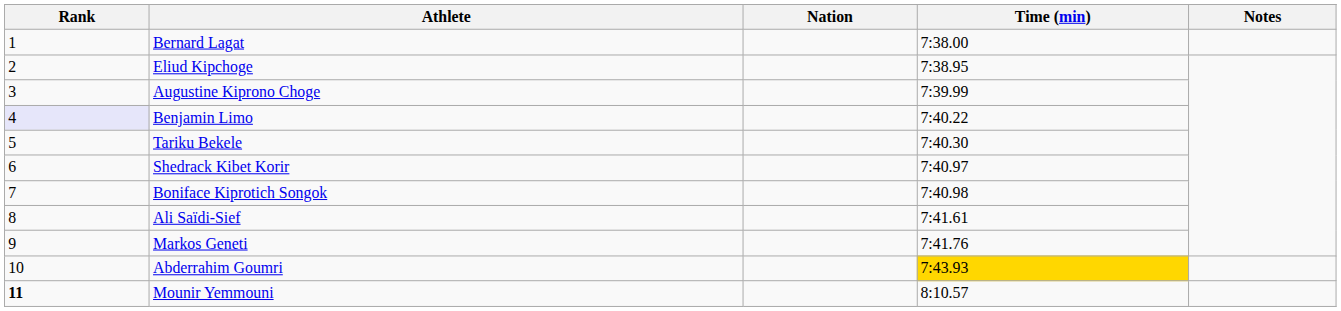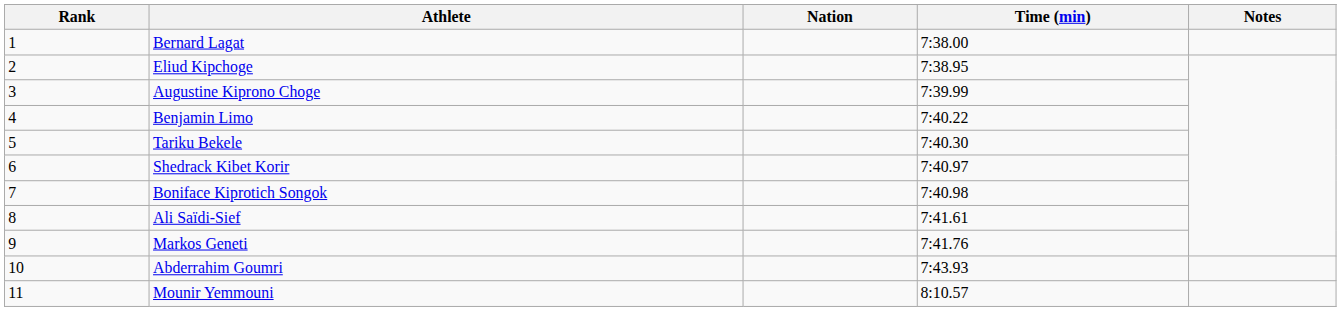(12, 117) lavender background -> (12, 117) no background
(944, 268) gold background -> (944, 268) no background
(16, 293) bold -> (16, 293) normal
